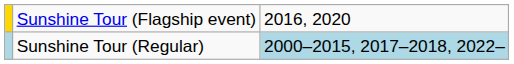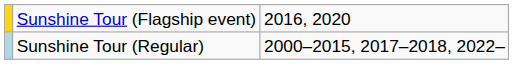(384, 46) lightblue background -> (384, 46) no background
